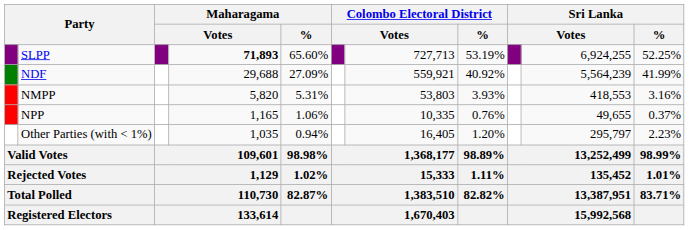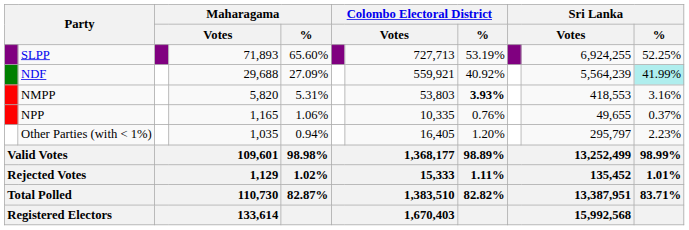(261, 54) bold -> (261, 54) normal
(662, 74) no background -> (662, 74) paleturquoise background
(488, 94) normal -> (487, 94) bold
